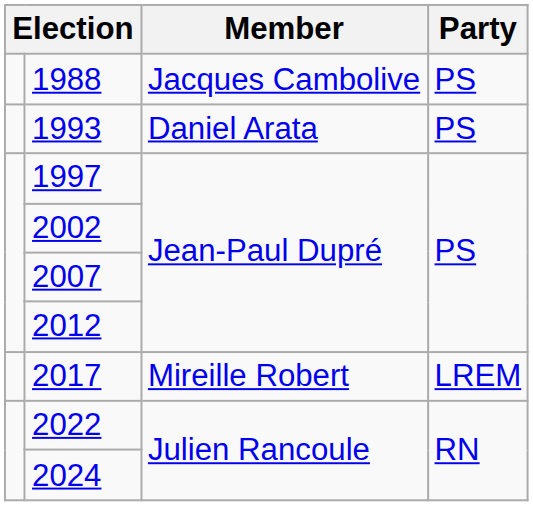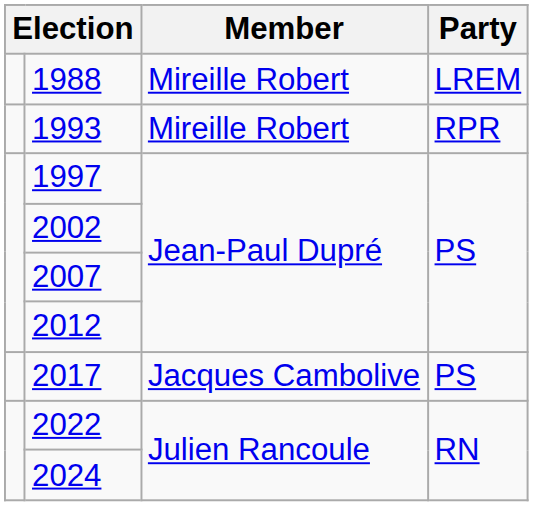(284, 78) Jacques Cambolive -> (248, 78) Mireille Robert
(455, 78) PS -> (478, 78) LREM
(233, 128) Daniel Arata -> (248, 128) Mireille Robert
(455, 128) PS -> (467, 128) RPR
(248, 375) Mireille Robert -> (284, 375) Jacques Cambolive
(478, 375) LREM -> (455, 375) PS
